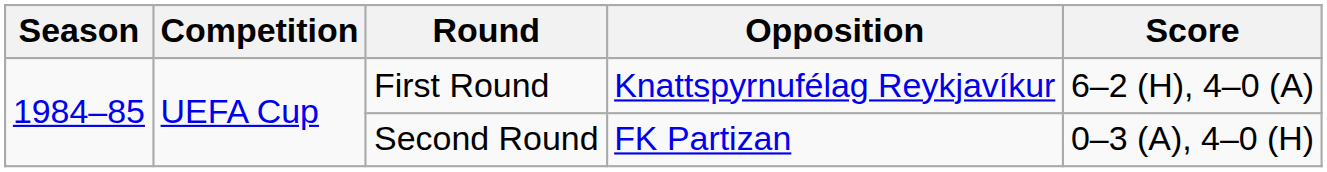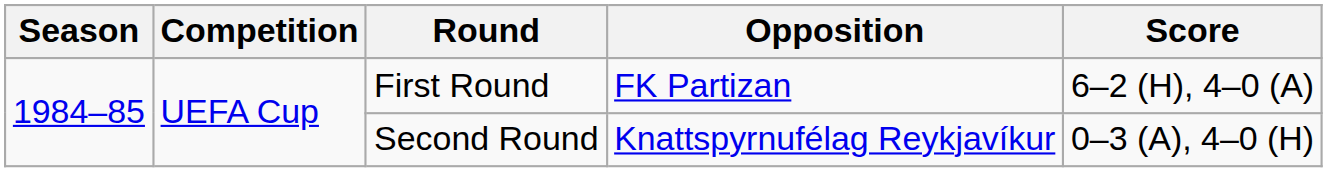(835, 85) Knattspyrnufélag Reykjavíkur -> (703, 85) FK Partizan
(703, 138) FK Partizan -> (835, 138) Knattspyrnufélag Reykjavíkur
